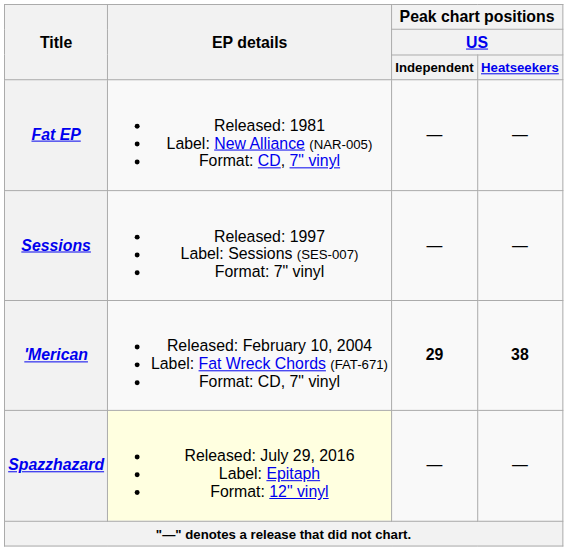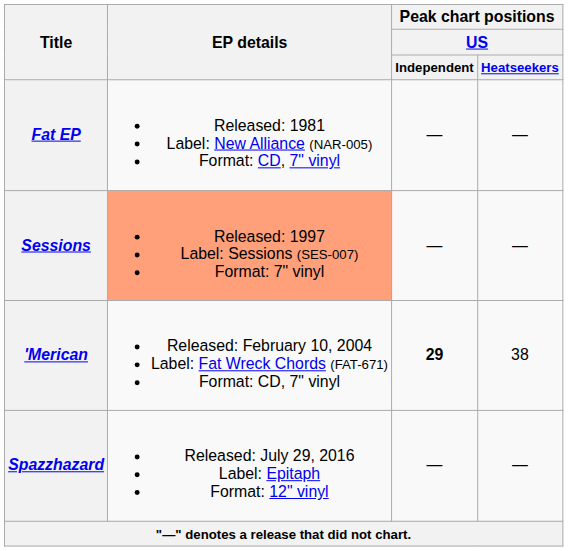(250, 254) no background -> (250, 254) lightsalmon background
(520, 355) bold -> (520, 355) normal
(250, 475) lightyellow background -> (250, 475) no background
